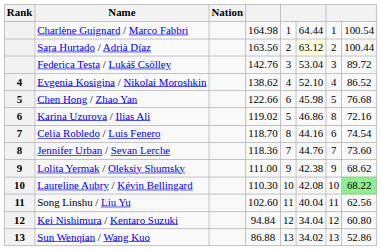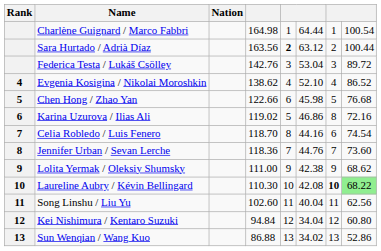(288, 47) normal -> (288, 47) bold
(311, 47) lightyellow background -> (311, 47) no background
(334, 185) normal -> (334, 185) bold
